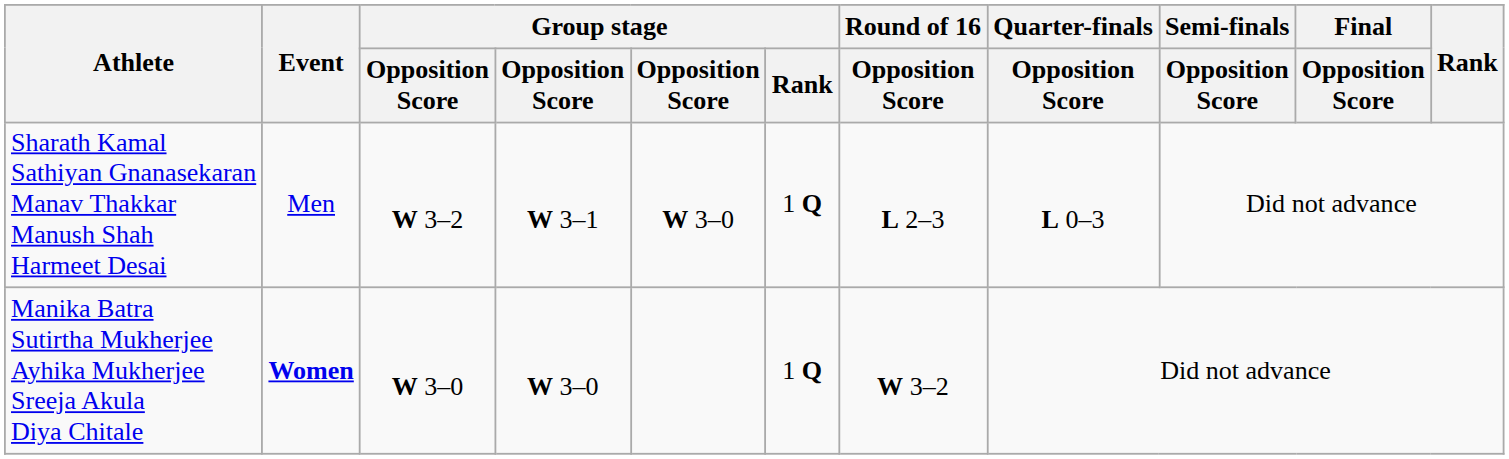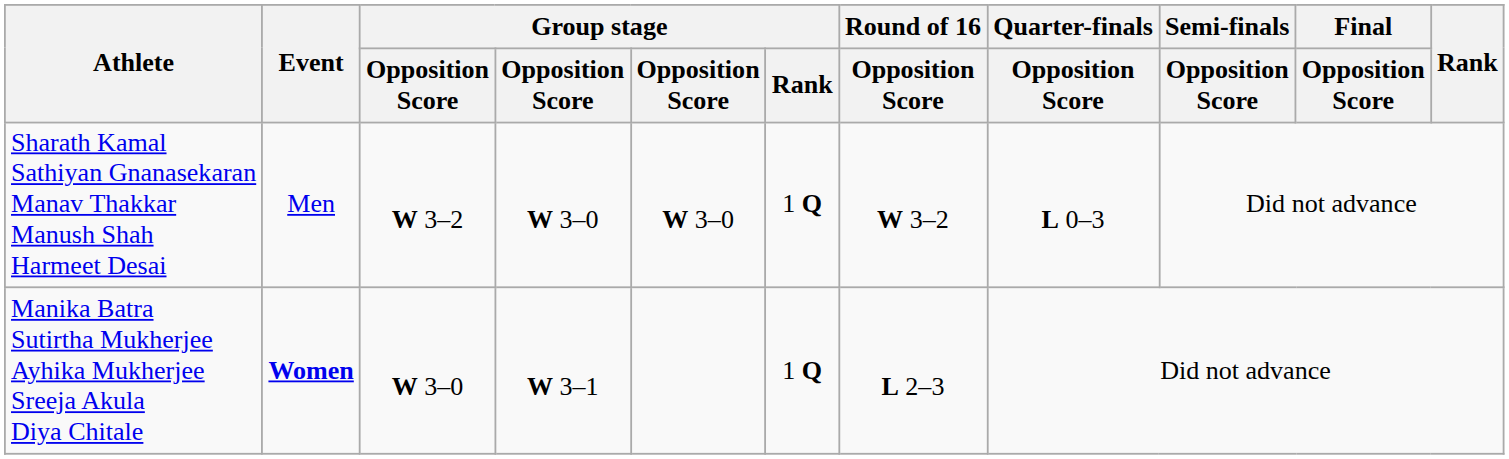(563, 220) W 3–1 -> (563, 220) W 3–0
(913, 220) L 2–3 -> (913, 220) W 3–2
(563, 386) W 3–0 -> (563, 386) W 3–1
(913, 386) W 3–2 -> (913, 386) L 2–3
